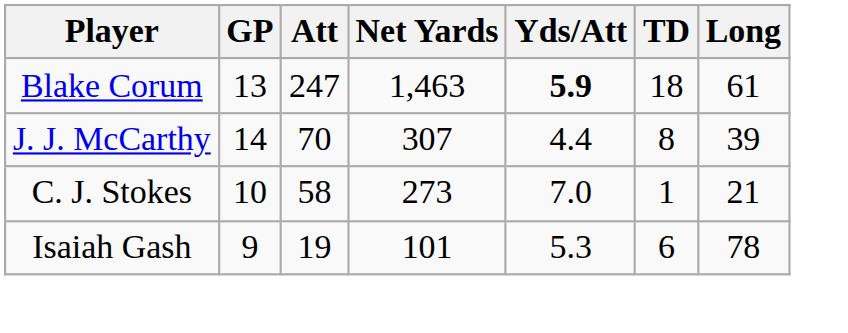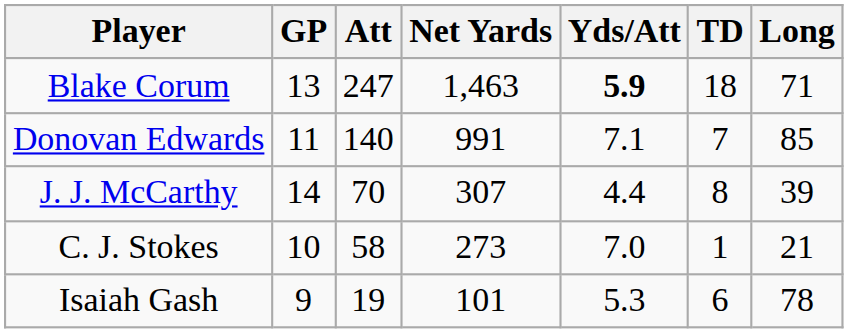(743, 85) 61 -> (797, 85) 71
+ row: (139, 138)
